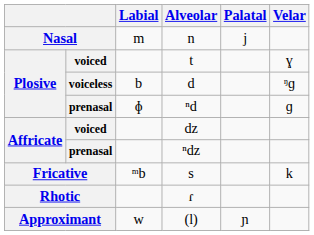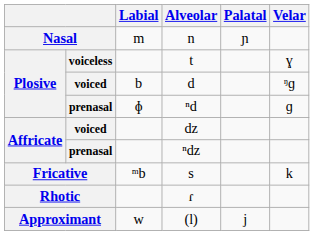(245, 38) j -> (245, 38) ɲ
(91, 61) voiced -> (91, 61) voiceless
(91, 84) voiceless -> (91, 84) voiced
(245, 219) ɲ -> (245, 219) j
